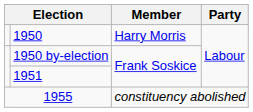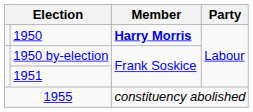(150, 35) normal -> (153, 35) bold
